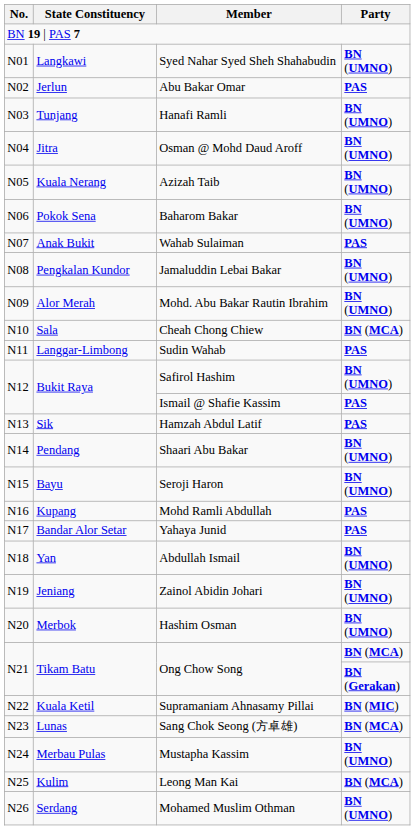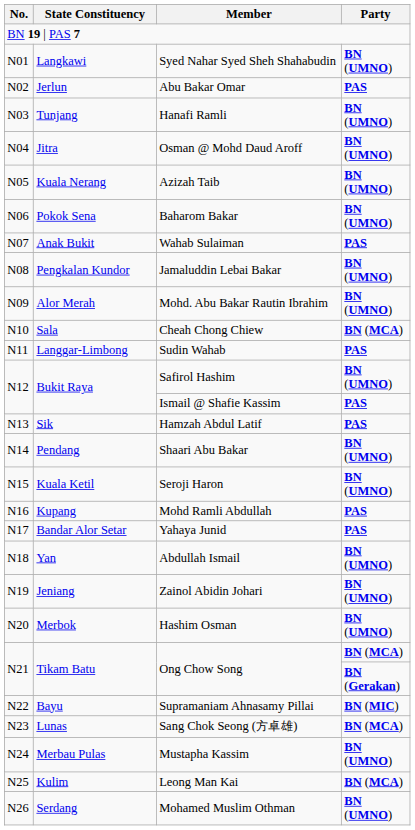(50, 484) Bayu -> (65, 484) Kuala Ketil
(65, 705) Kuala Ketil -> (50, 705) Bayu
